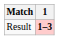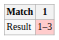(45, 27) bold -> (45, 27) normal
